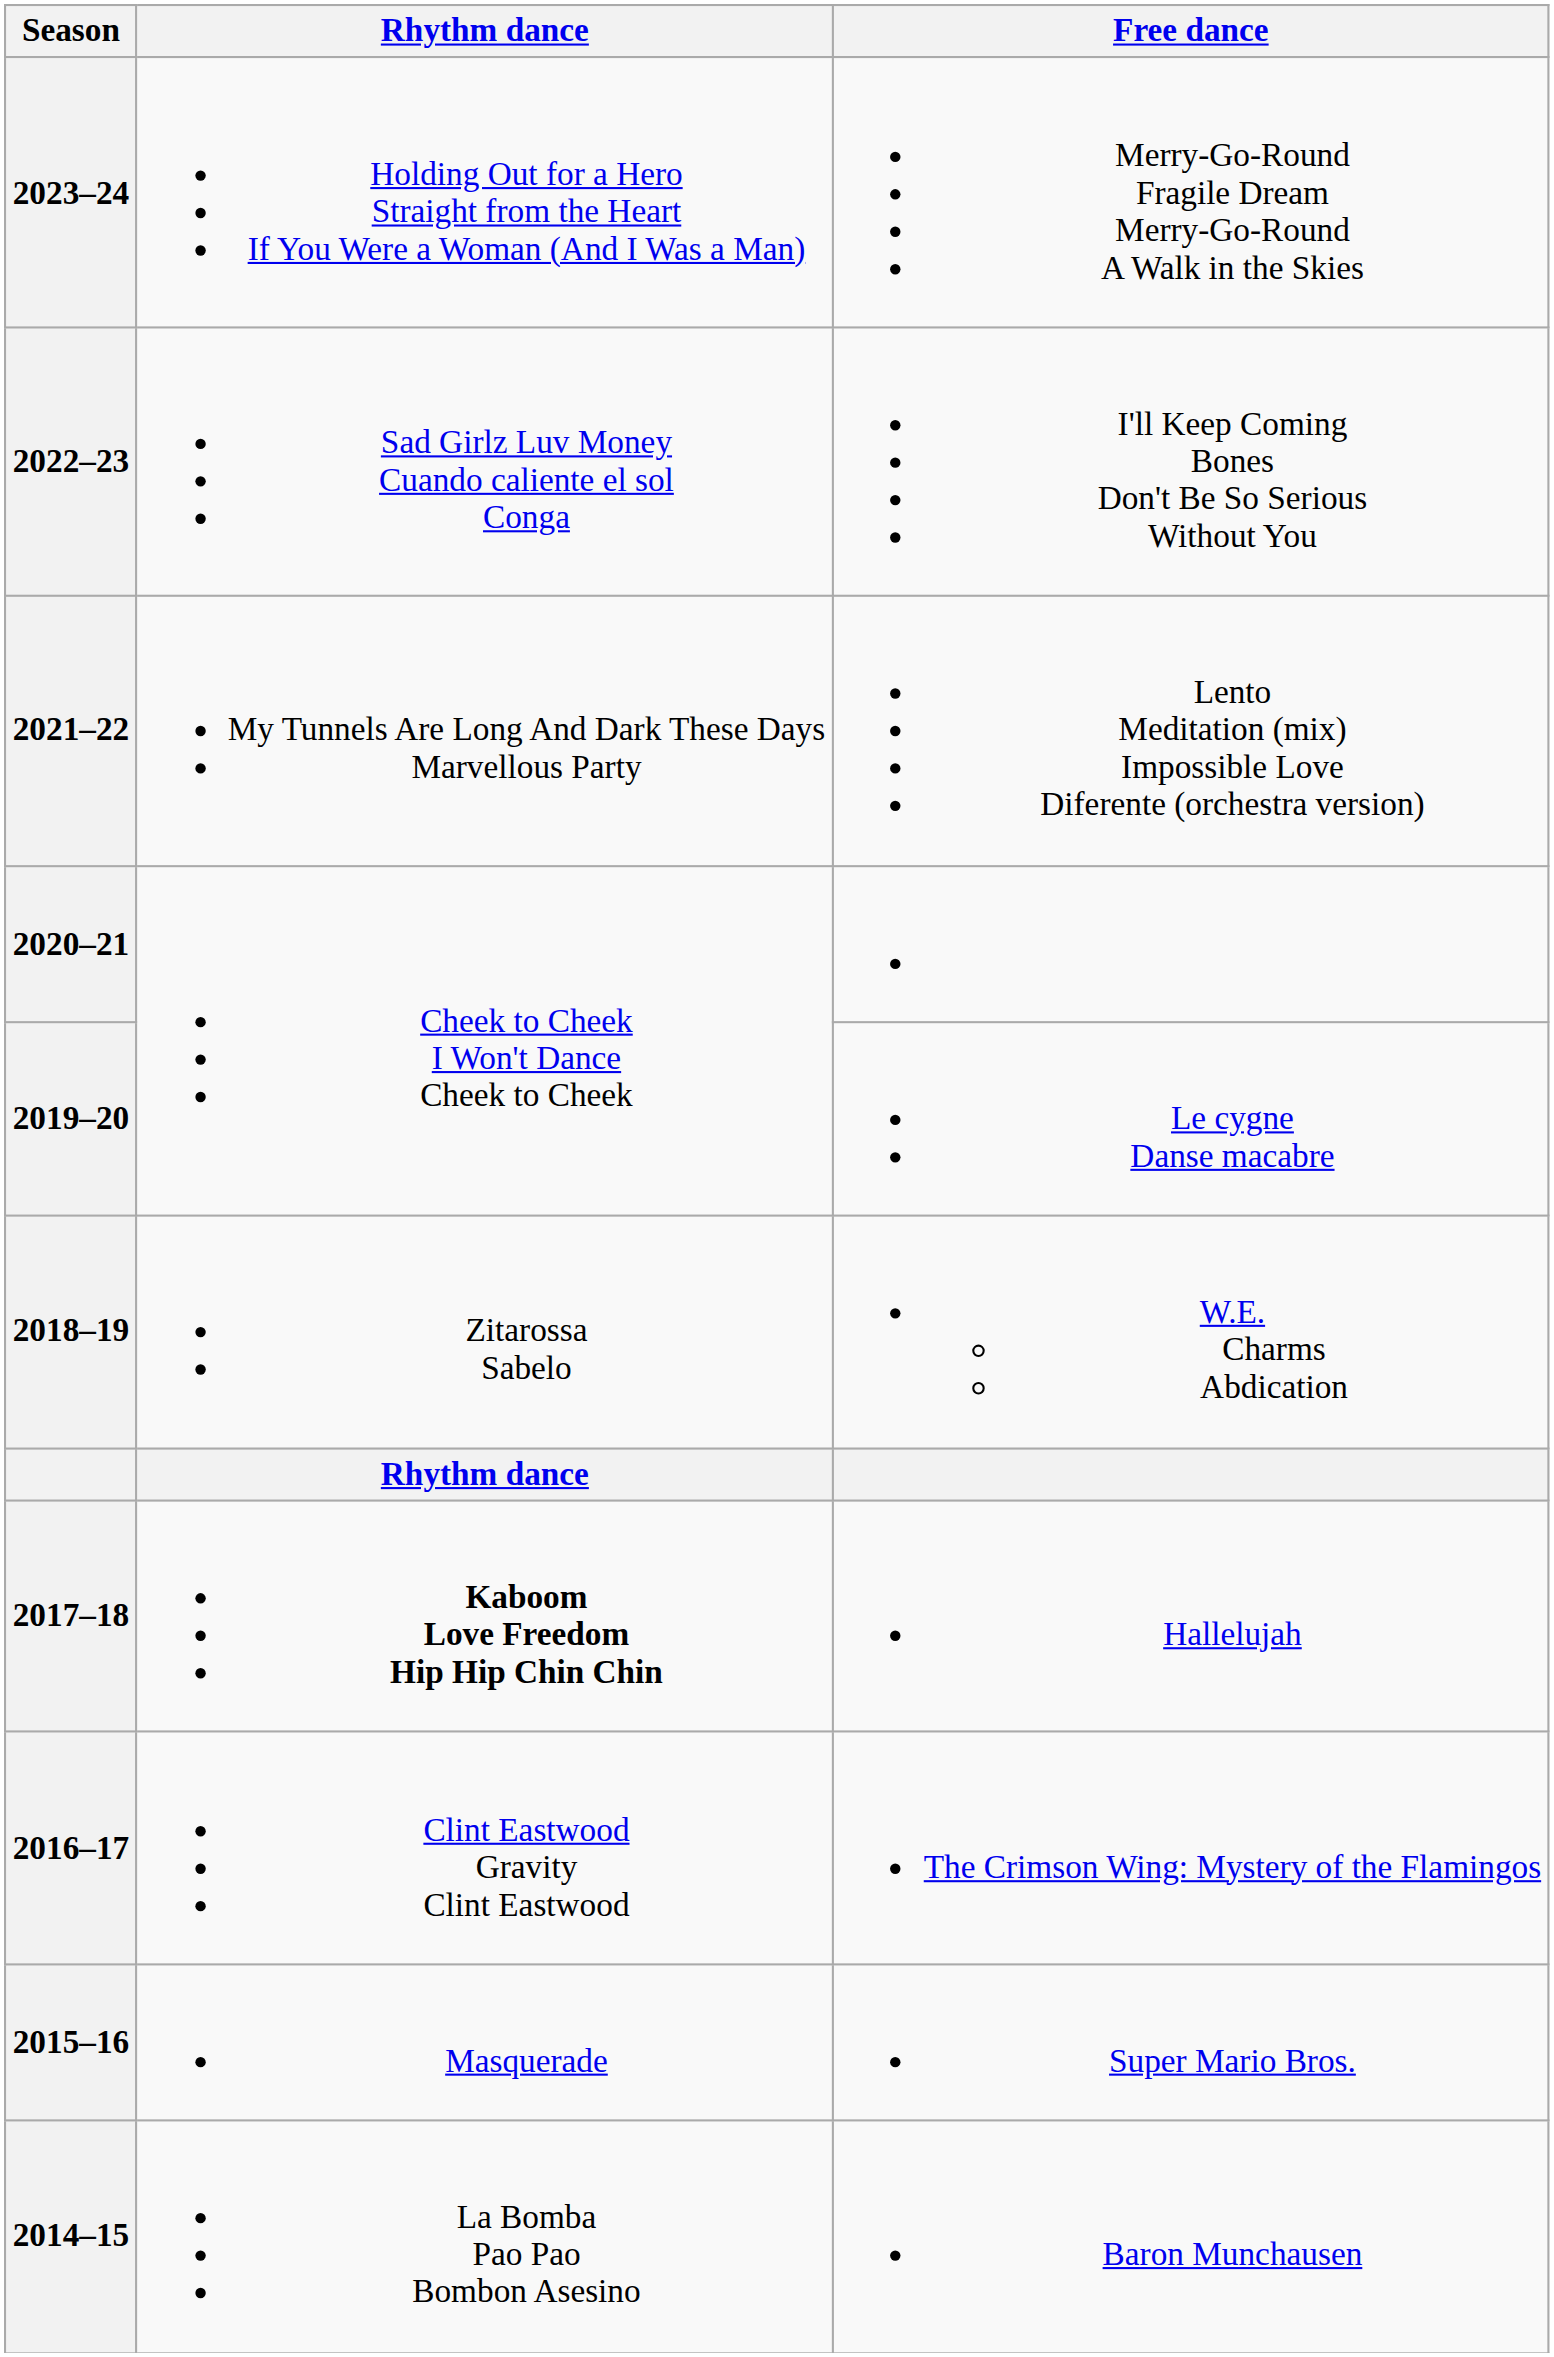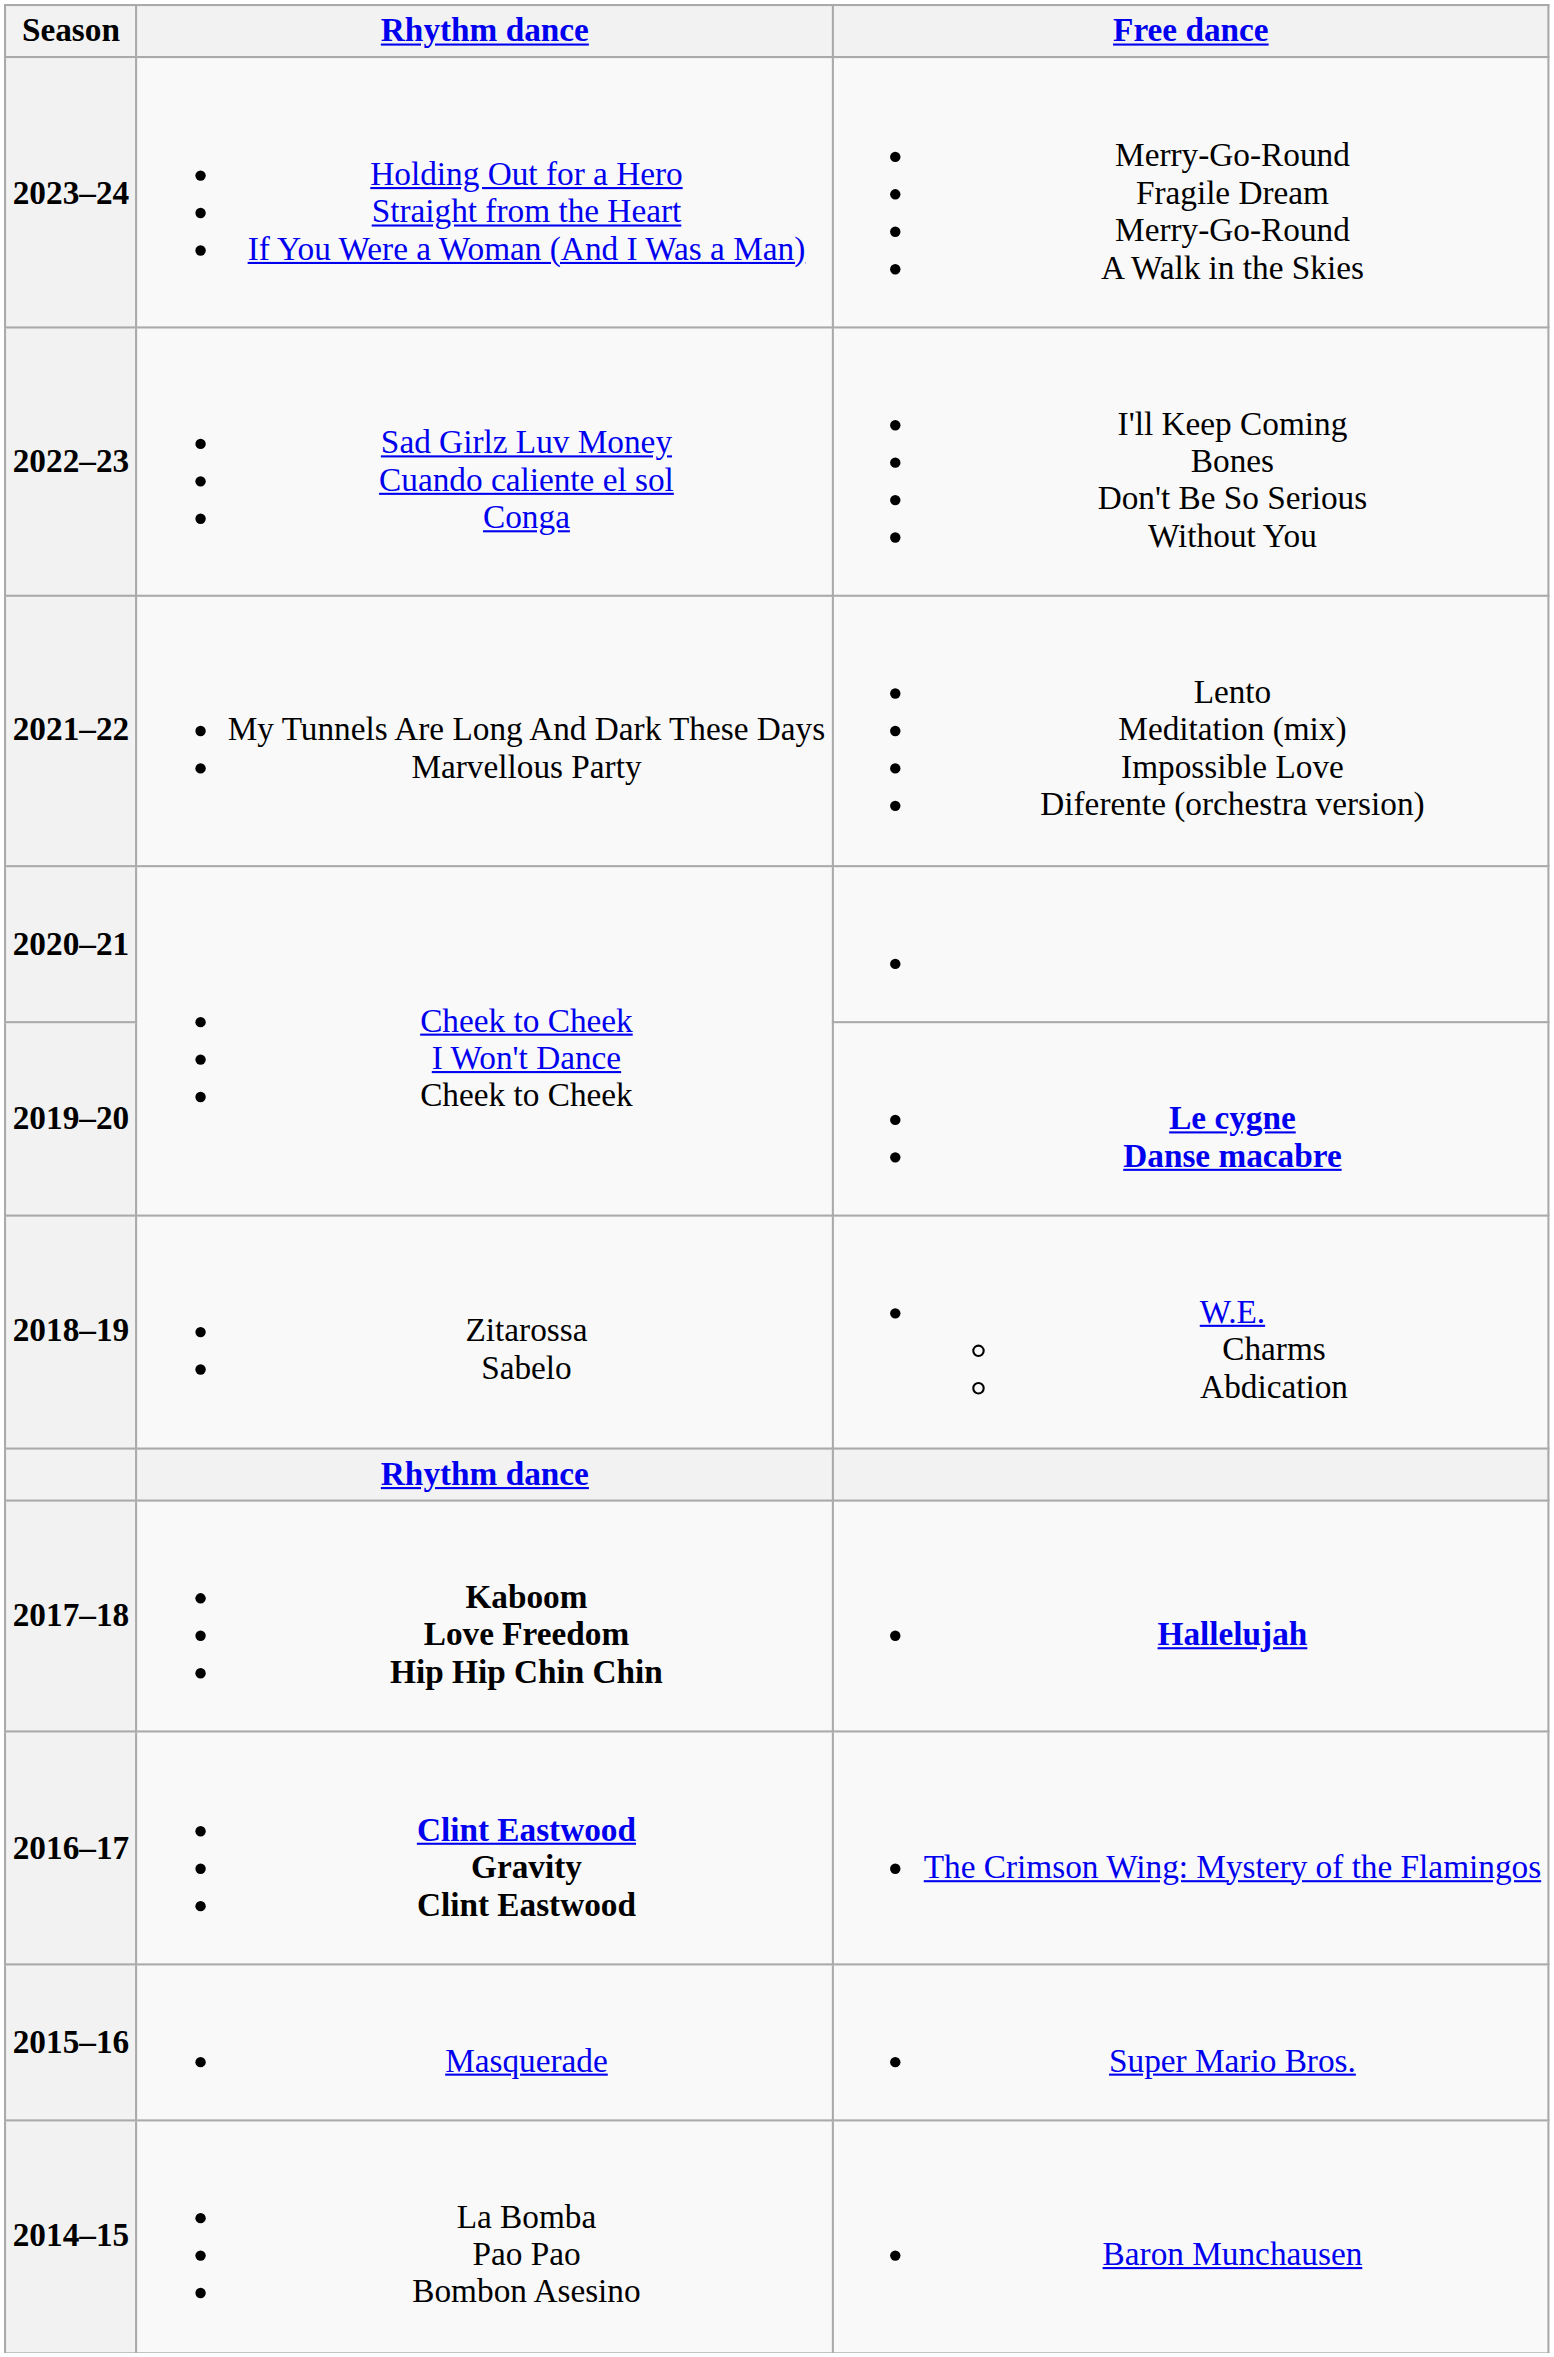(1191, 1138) normal -> (1191, 1138) bold
(1191, 1635) normal -> (1191, 1635) bold
(485, 1867) normal -> (485, 1867) bold
